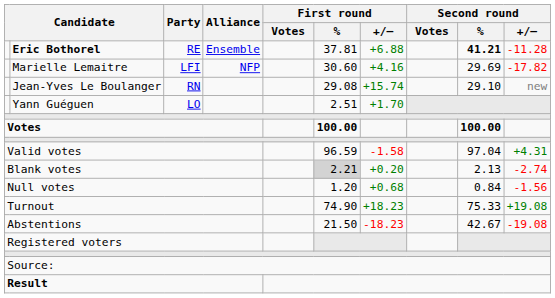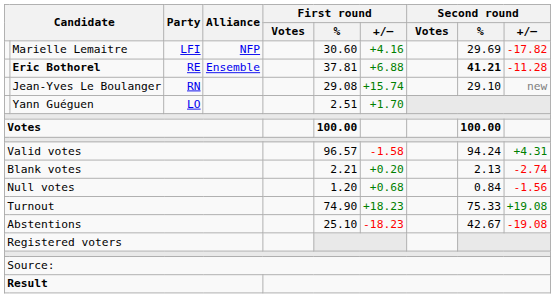rows swapped: (57, 50) <-> (70, 68)
(340, 152) 96.59 -> (340, 152) 96.57
(484, 152) 97.04 -> (484, 152) 94.24
(344, 170) lightgrey background -> (344, 170) no background
(340, 224) 21.50 -> (340, 224) 25.10
